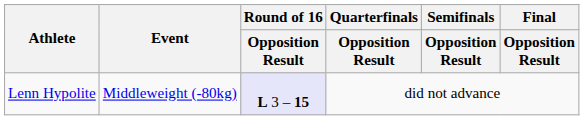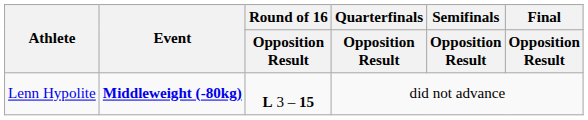(170, 94) normal -> (172, 94) bold
(283, 102) lavender background -> (288, 102) no background
